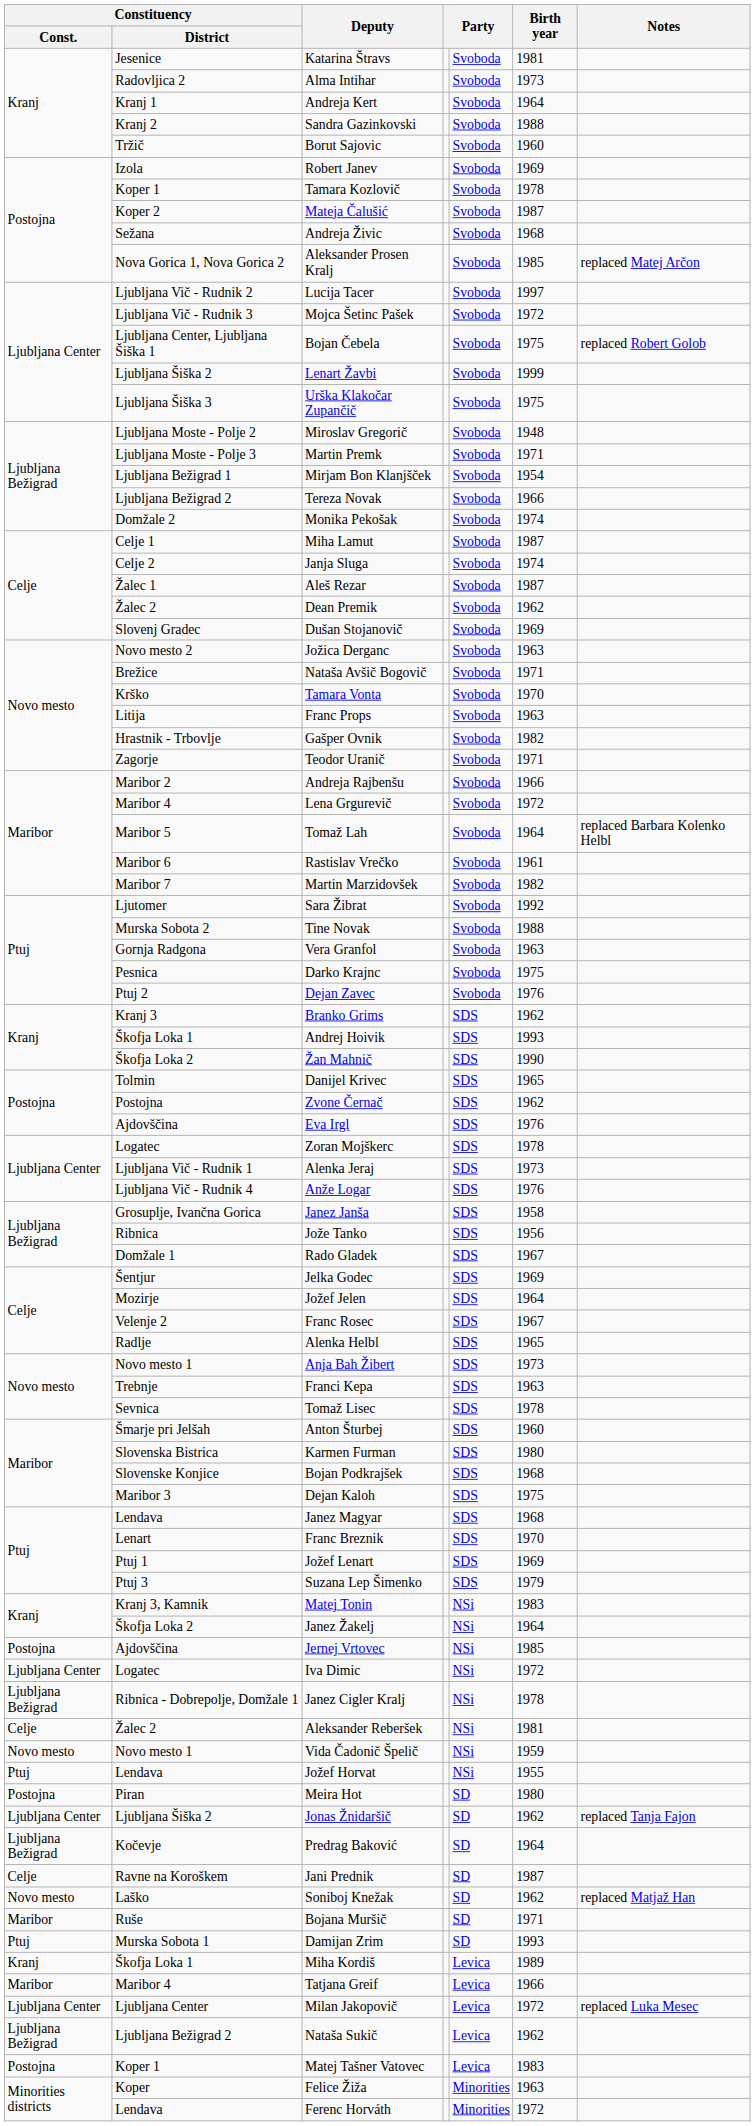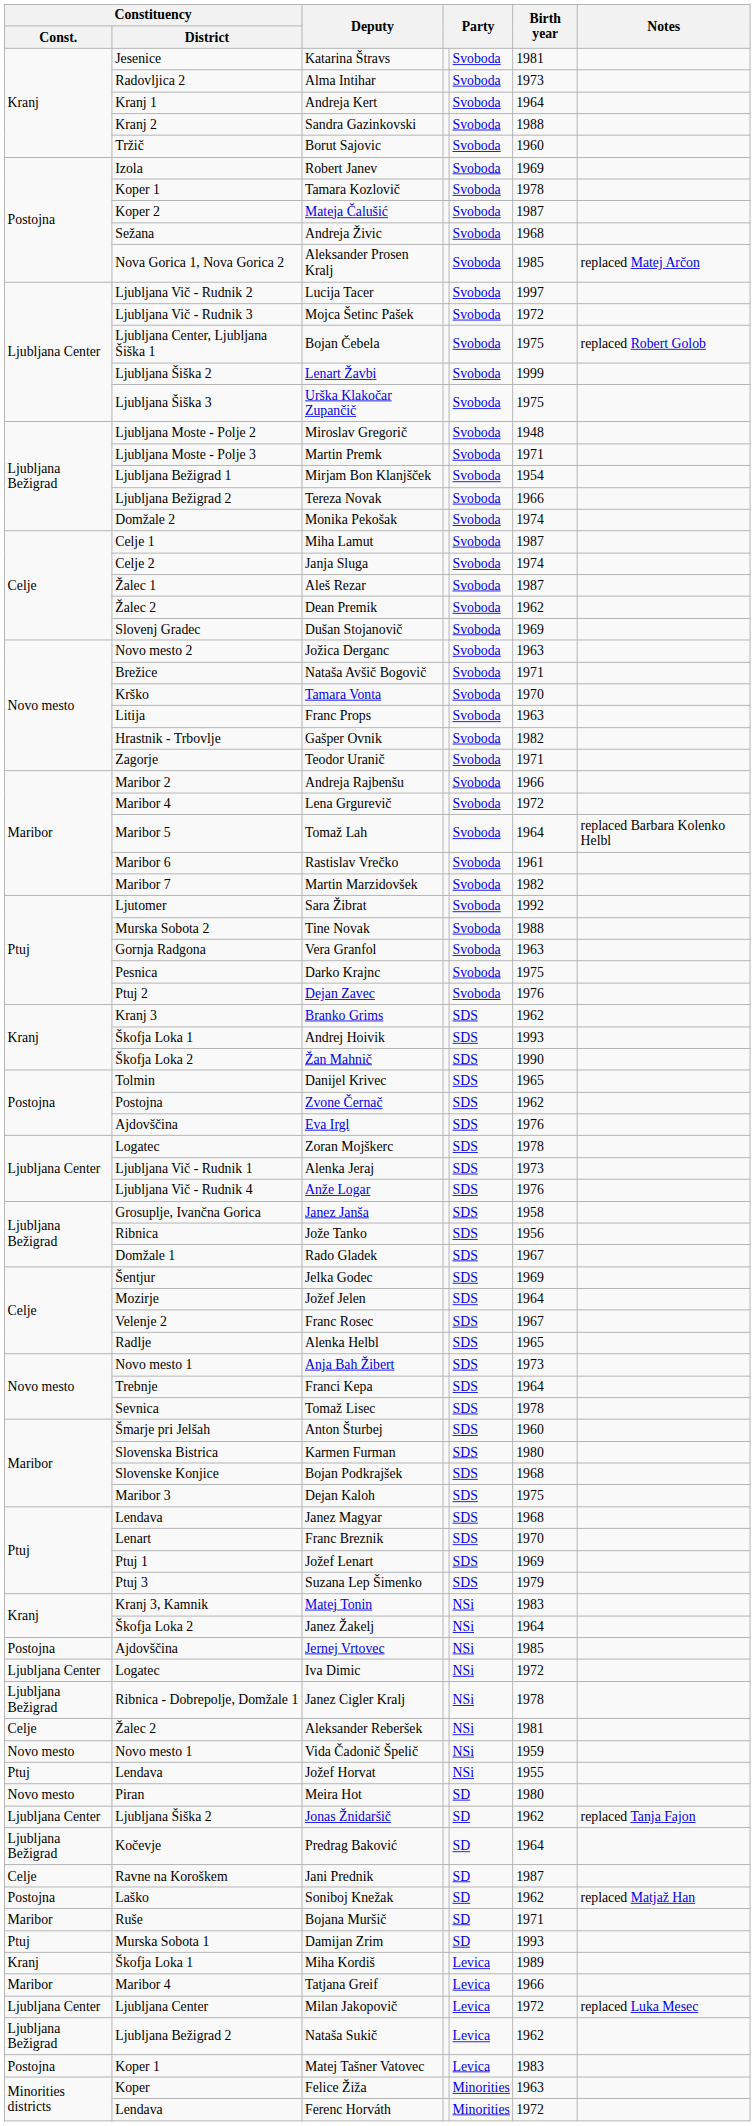(530, 1386) 1963 -> (530, 1386) 1964
(31, 1794) Postojna -> (41, 1794) Novo mesto
(41, 1897) Novo mesto -> (31, 1897) Postojna
